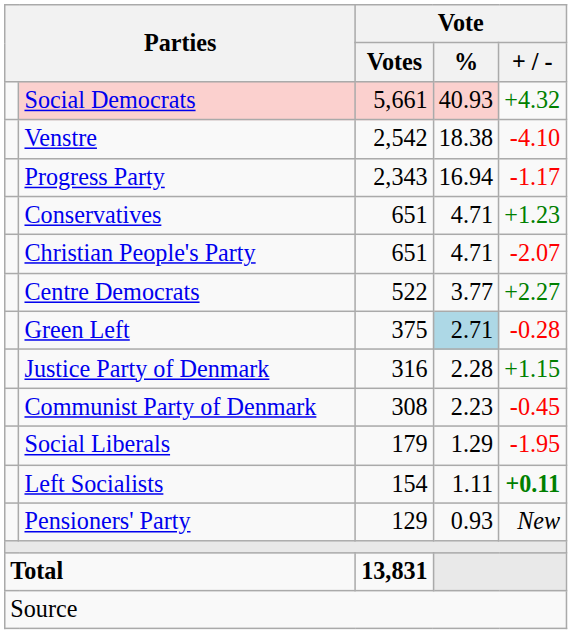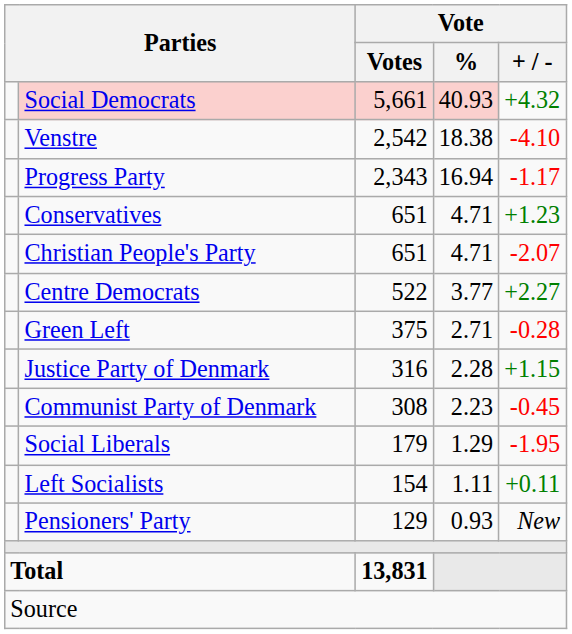(472, 330) lightblue background -> (472, 330) no background
(533, 483) bold -> (533, 483) normal
